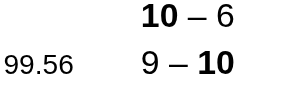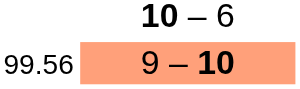(188, 62) no background -> (188, 62) lightsalmon background
